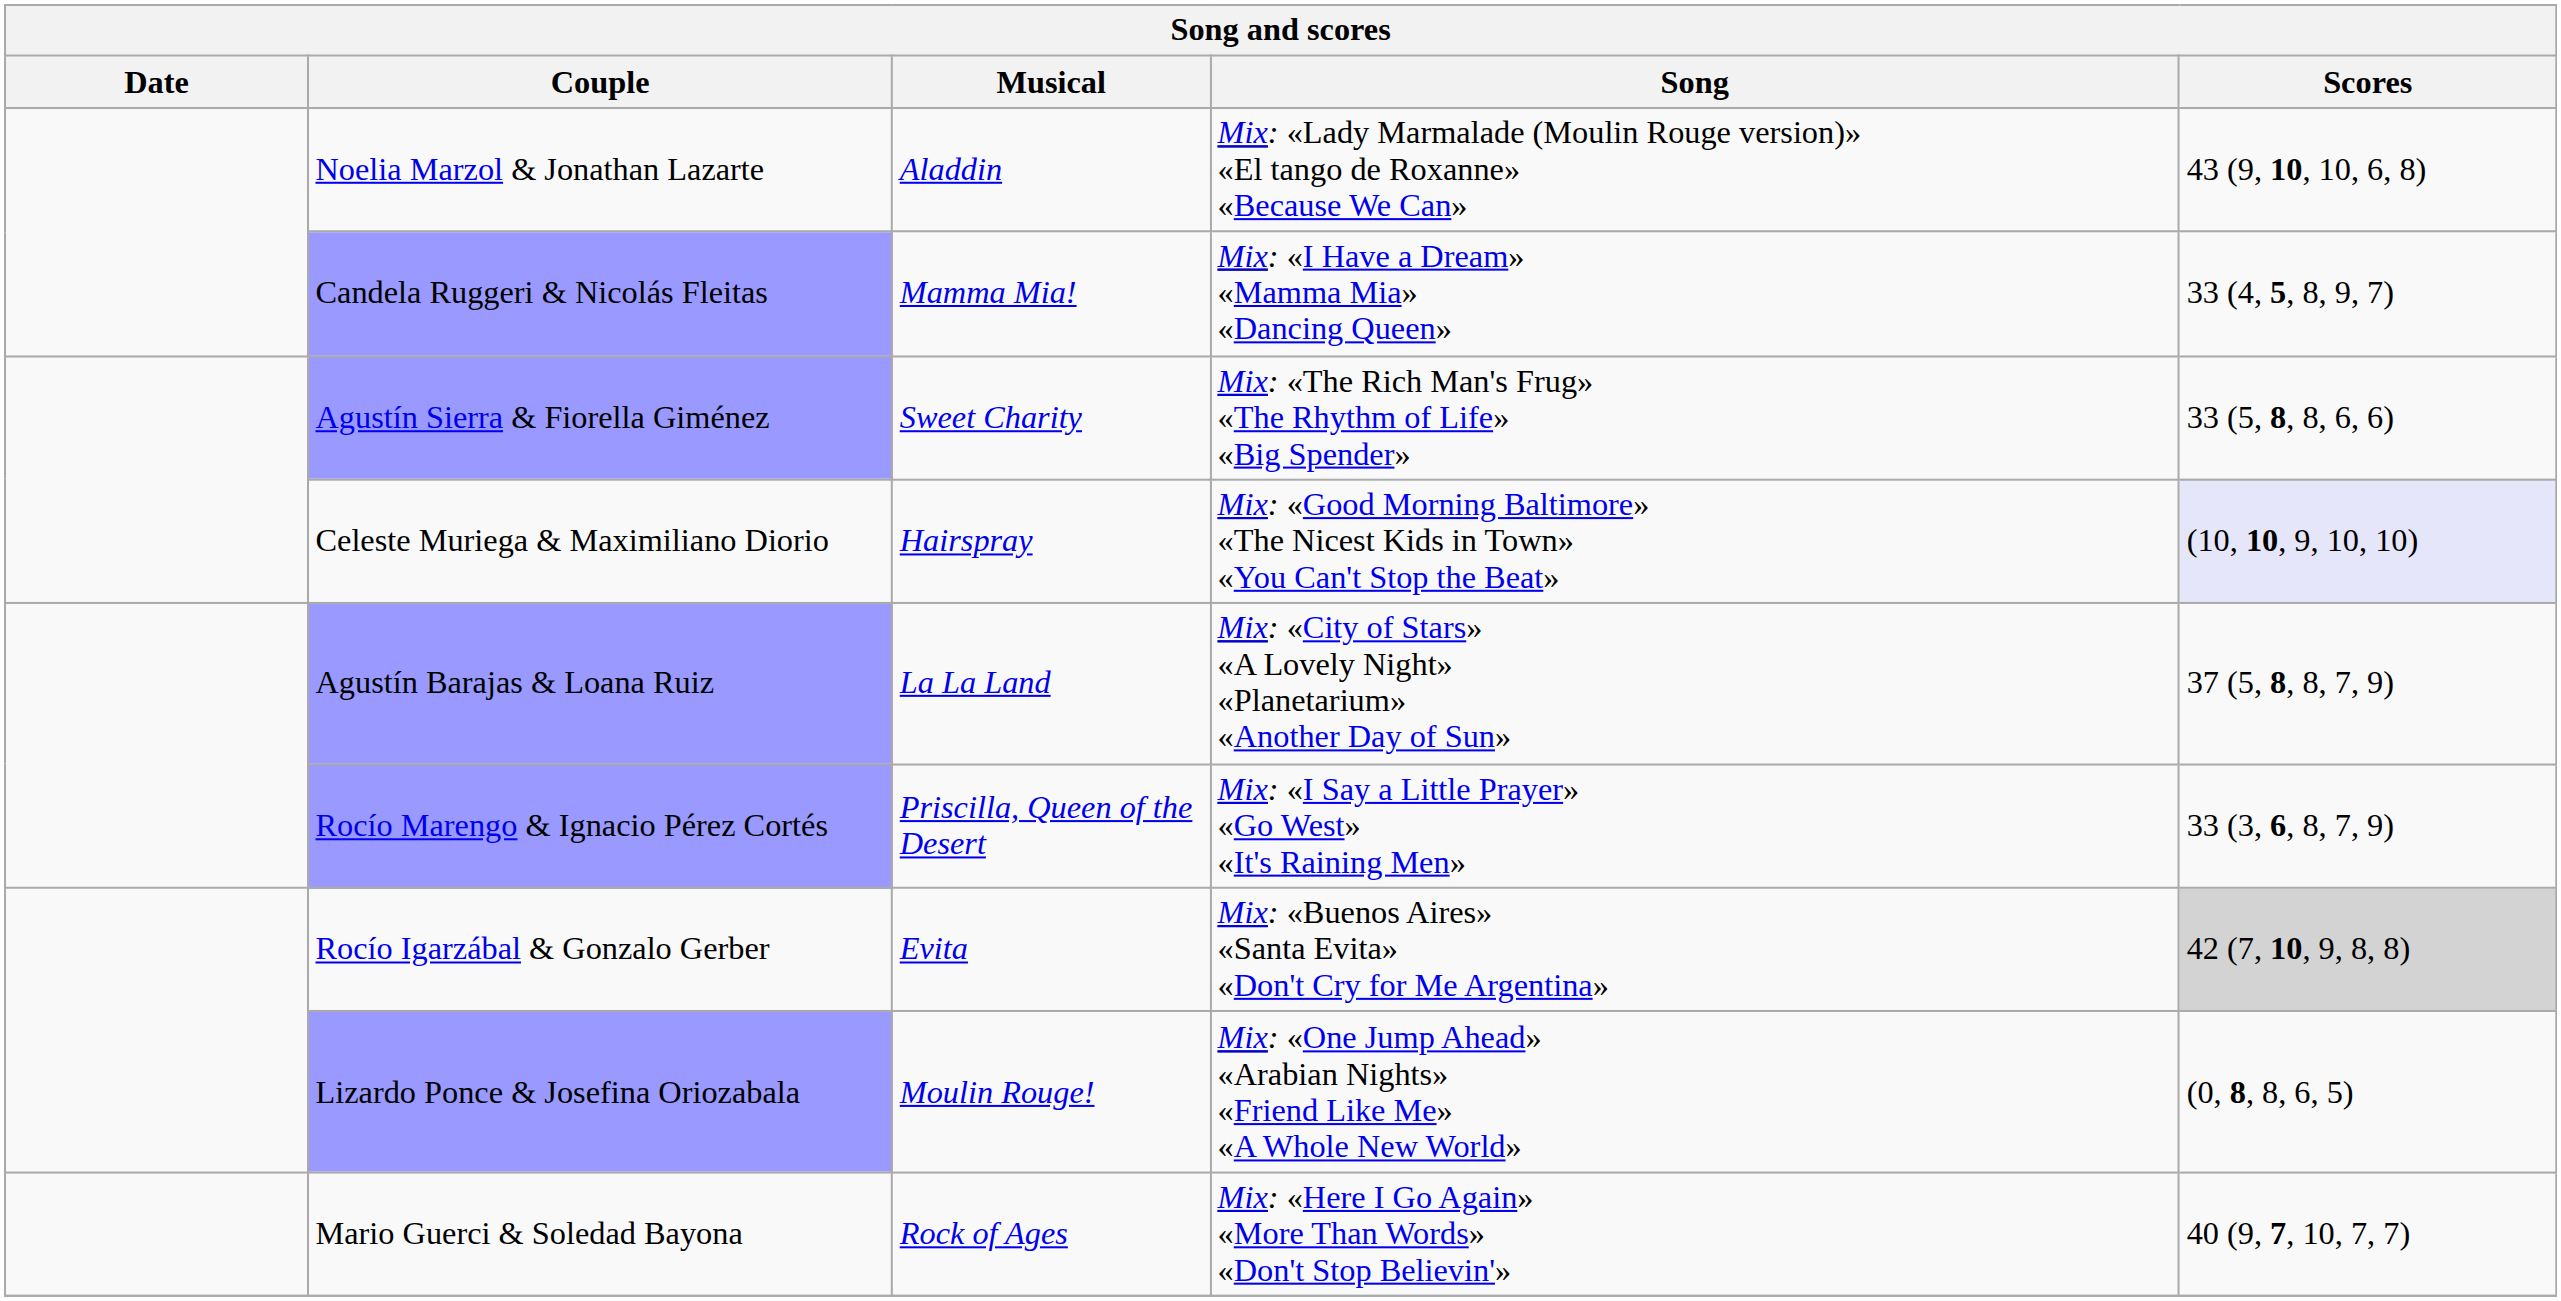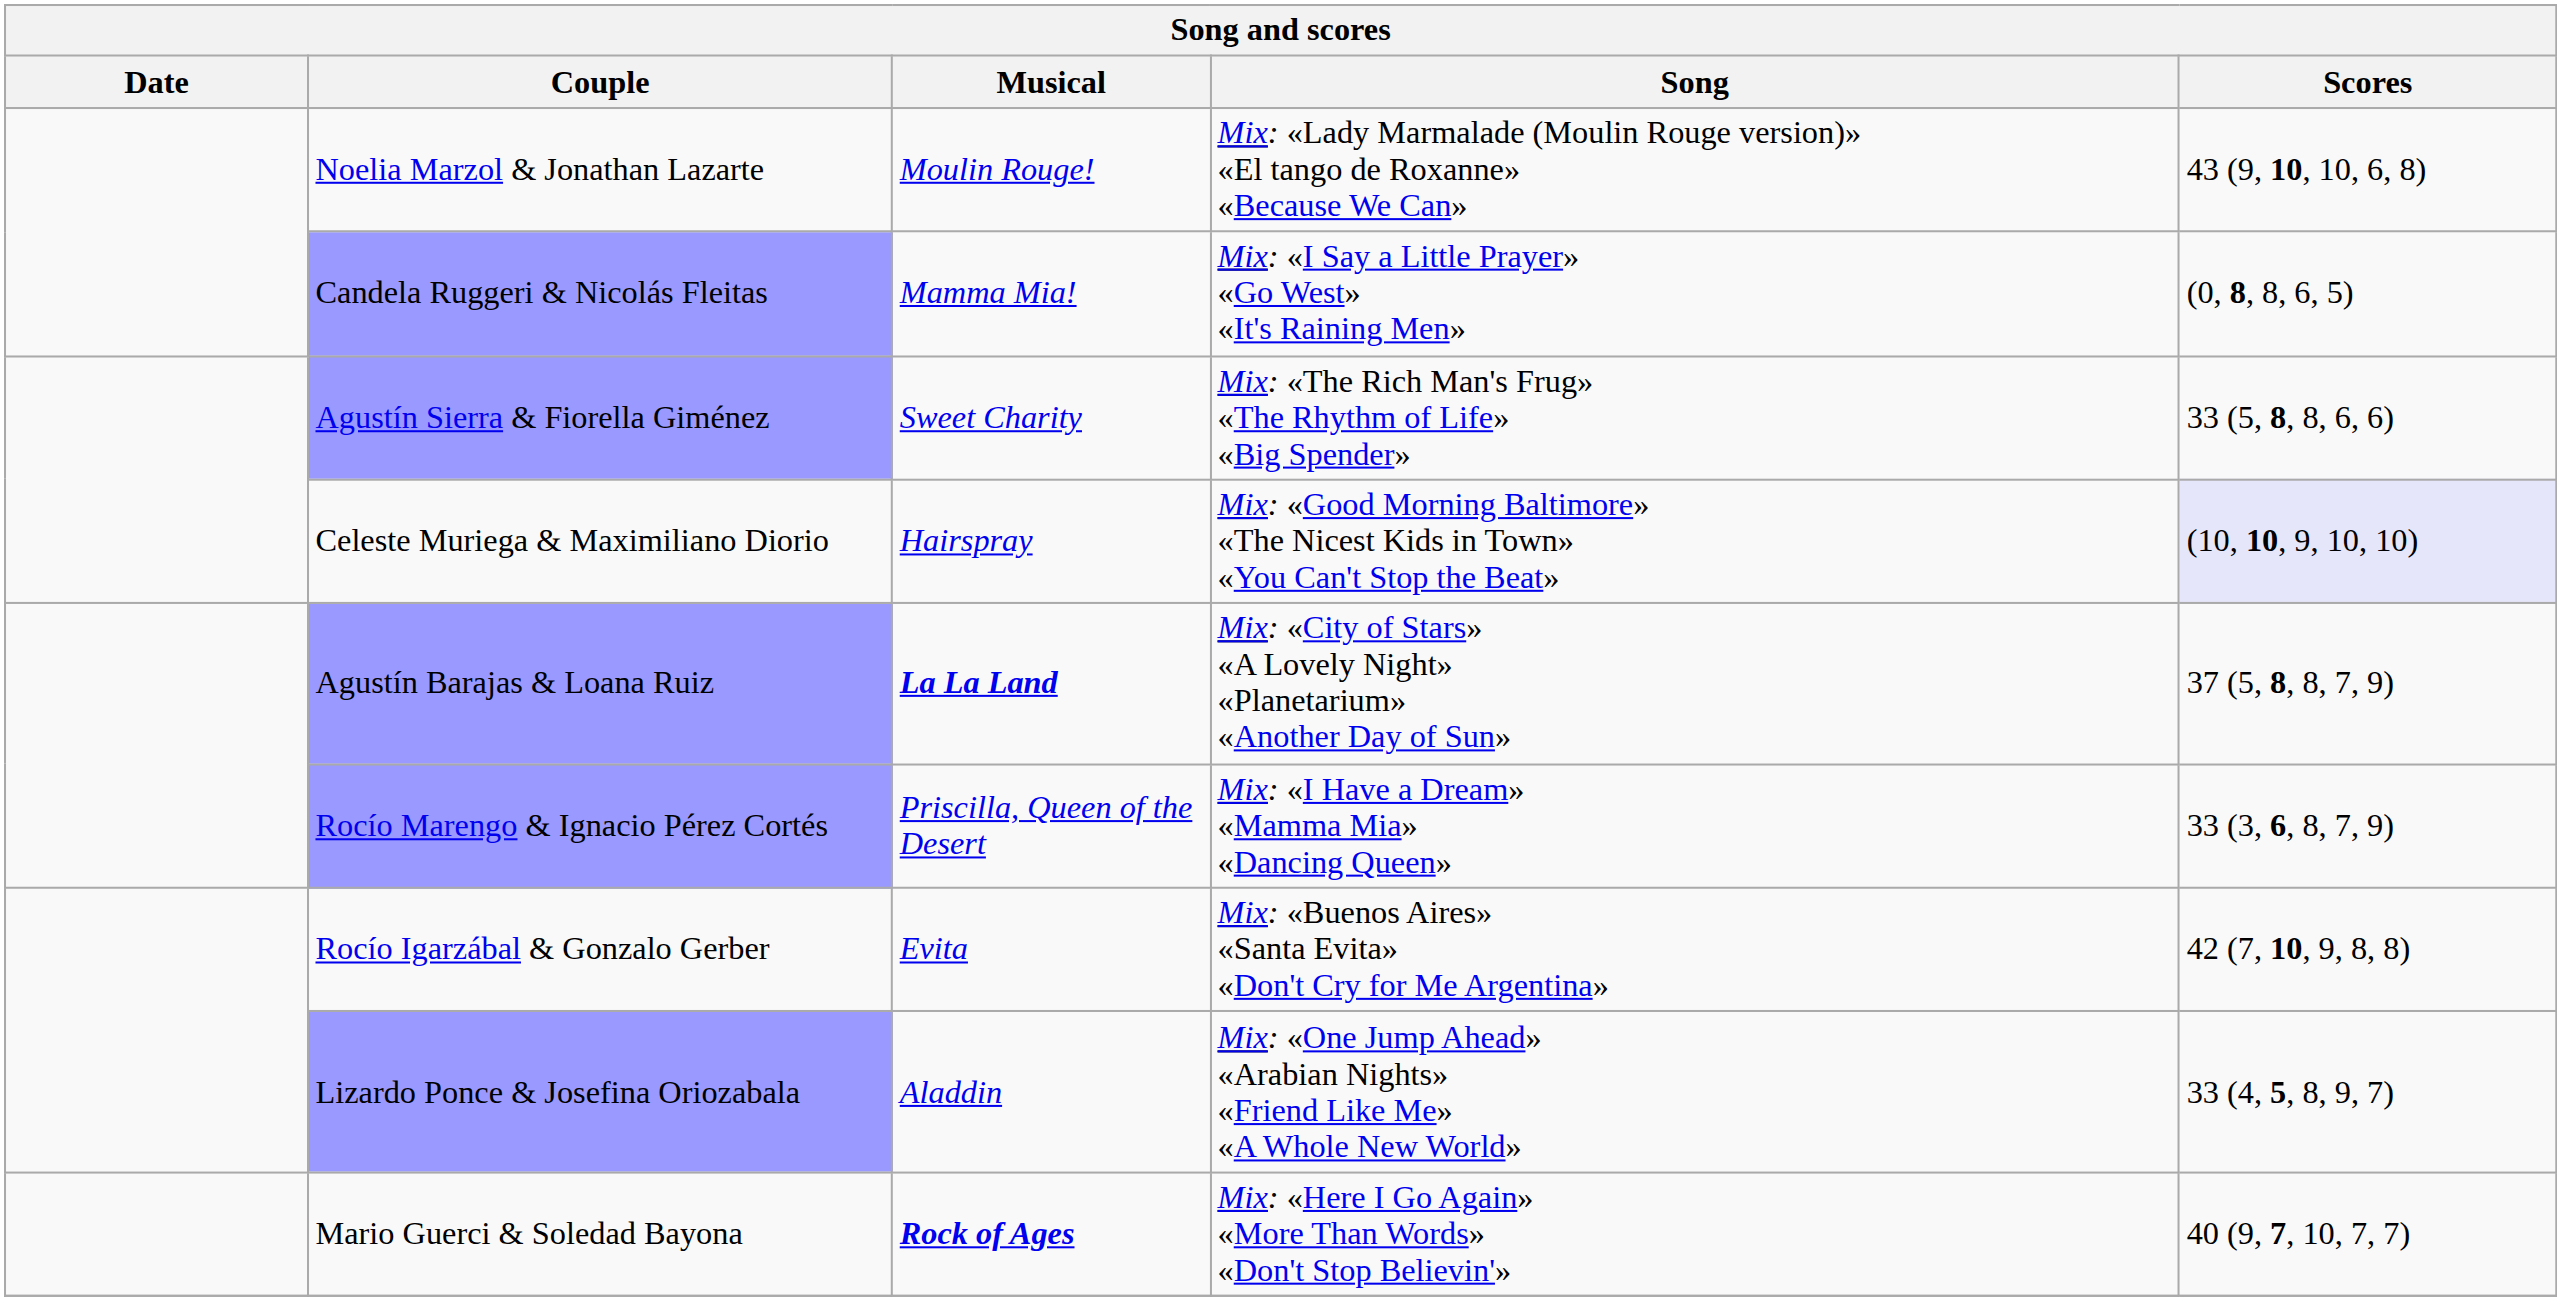(951, 169) Aladdin -> (997, 169) Moulin Rouge!
(1371, 292) Mix: «I Have a Dream» «Mamma Mia» «Dancing Queen» -> (1398, 292) Mix: «I Say a Little Prayer» «Go West» «It's Raining Men»
(2290, 292) 33 (4, 5, 8, 9, 7) -> (2270, 292) (0, 8, 8, 6, 5)
(975, 683) normal -> (979, 683) bold
(1398, 825) Mix: «I Say a Little Prayer» «Go West» «It's Raining Men» -> (1371, 825) Mix: «I Have a Dream» «Mamma Mia» «Dancing Queen»
(2298, 949) lightgrey background -> (2298, 949) no background
(997, 1091) Moulin Rouge! -> (951, 1091) Aladdin
(2270, 1091) (0, 8, 8, 6, 5) -> (2290, 1091) 33 (4, 5, 8, 9, 7)
(984, 1233) normal -> (987, 1233) bold
